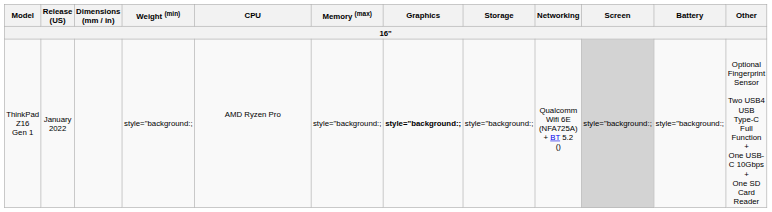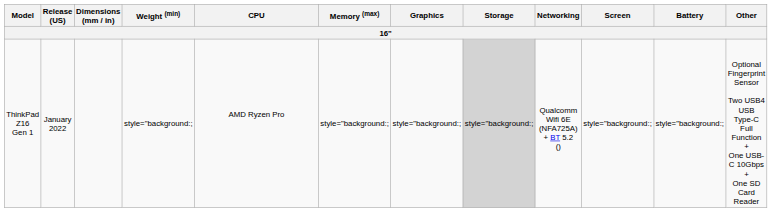(423, 123) bold -> (427, 123) normal
(499, 123) no background -> (499, 123) lightgrey background
(618, 123) lightgrey background -> (618, 123) no background
